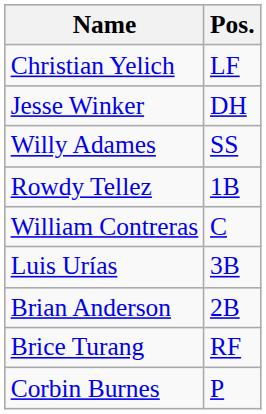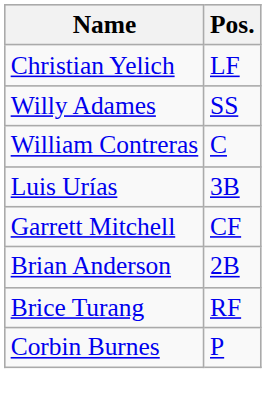- row: (77, 105)
- row: (81, 186)
+ row: (93, 226)
